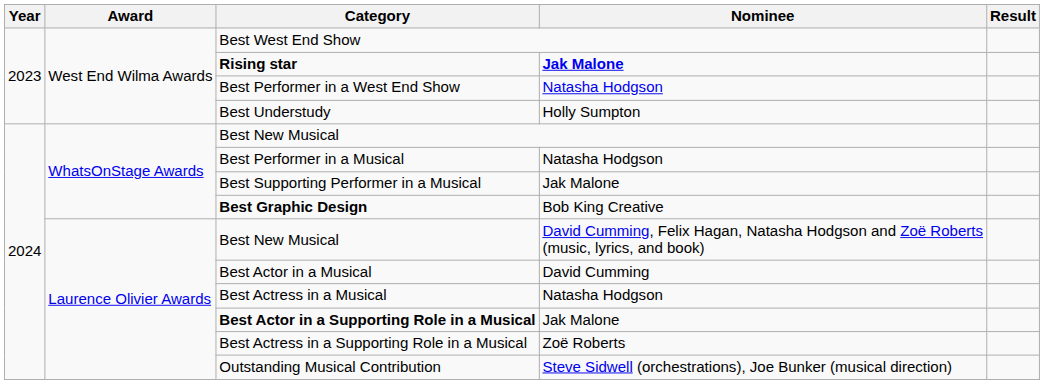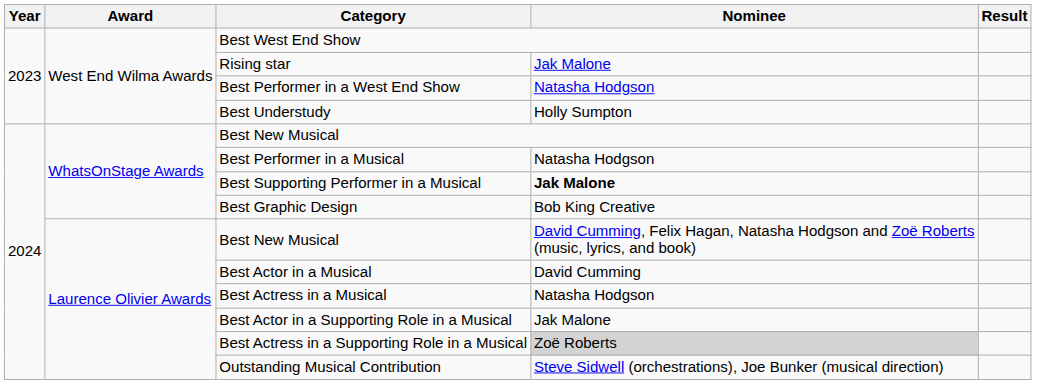(258, 64) bold -> (255, 64) normal
(583, 64) bold -> (572, 64) normal
(581, 183) normal -> (574, 183) bold
(293, 207) bold -> (288, 207) normal
(377, 319) bold -> (366, 319) normal
(584, 343) no background -> (575, 343) lightgrey background
